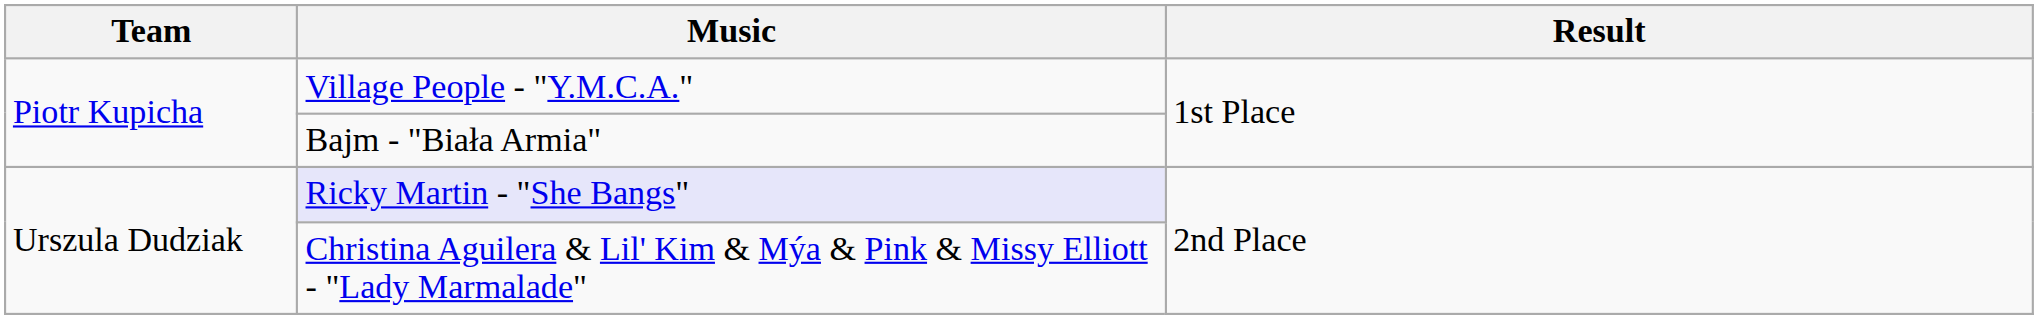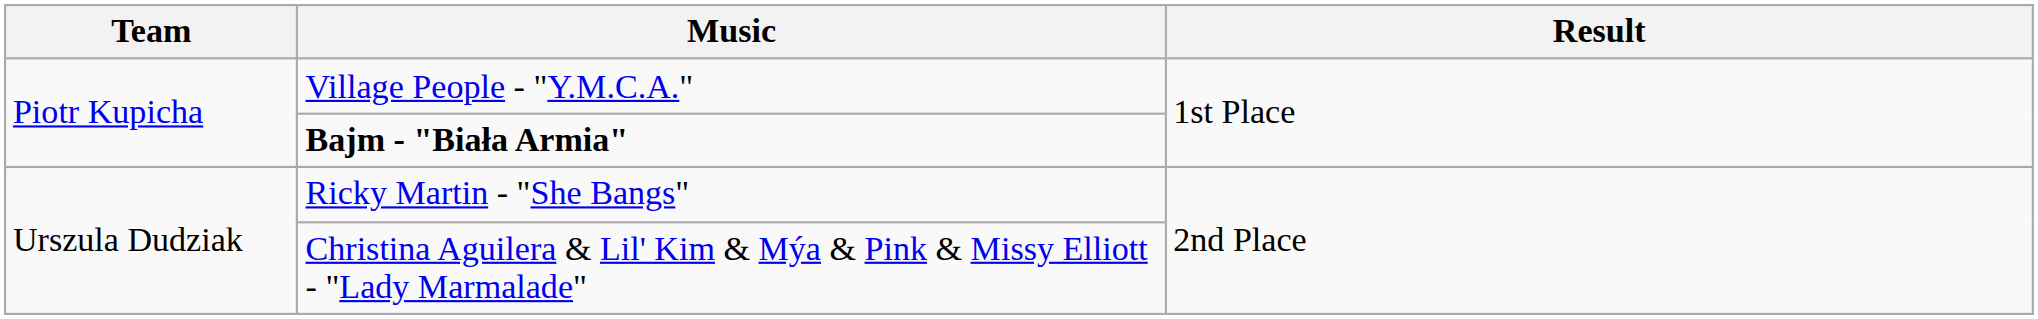(453, 139) normal -> (467, 139) bold
(497, 193) lavender background -> (497, 193) no background
